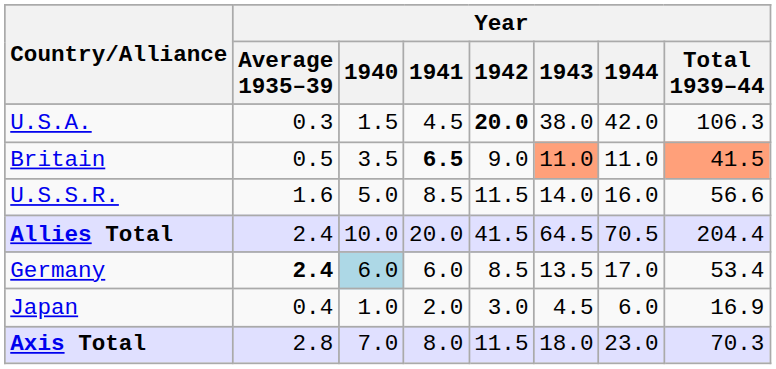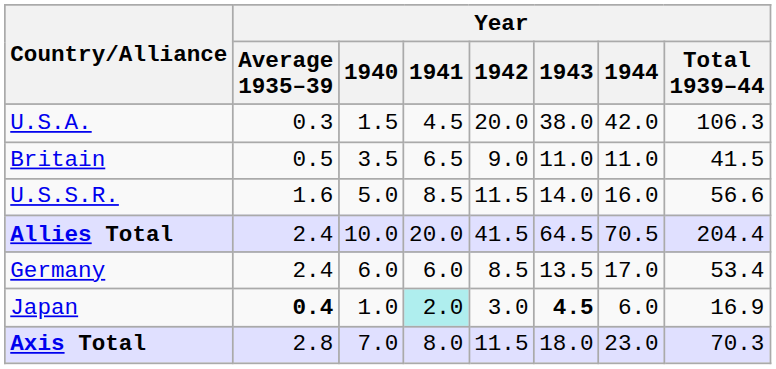(501, 123) bold -> (501, 123) normal
(443, 160) bold -> (443, 160) normal
(566, 160) lightsalmon background -> (566, 160) no background
(737, 160) lightsalmon background -> (737, 160) no background
(313, 271) bold -> (313, 271) normal
(378, 271) lightblue background -> (378, 271) no background
(313, 307) normal -> (313, 307) bold
(443, 307) no background -> (443, 307) paleturquoise background
(573, 307) normal -> (573, 307) bold
